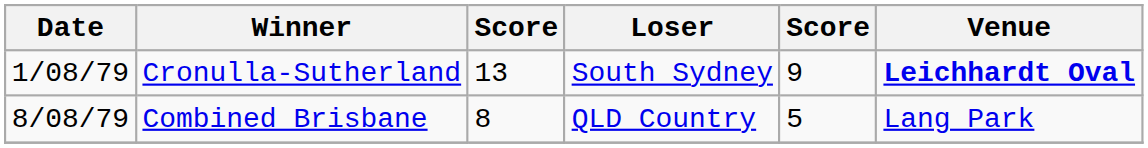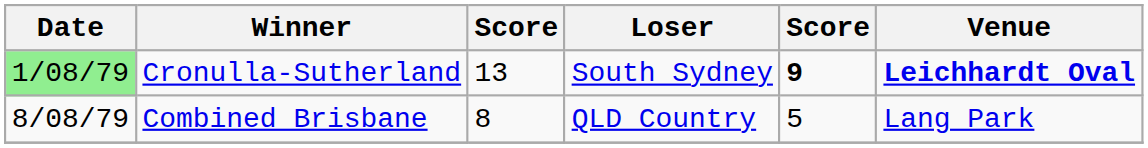(70, 73) no background -> (70, 73) lightgreen background
(795, 73) normal -> (795, 73) bold
